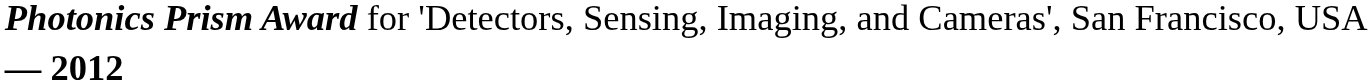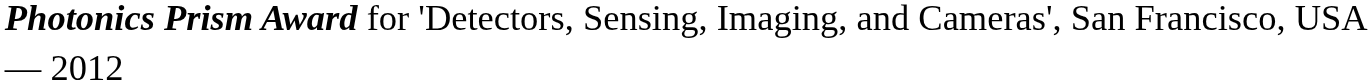(64, 67) bold -> (64, 67) normal
